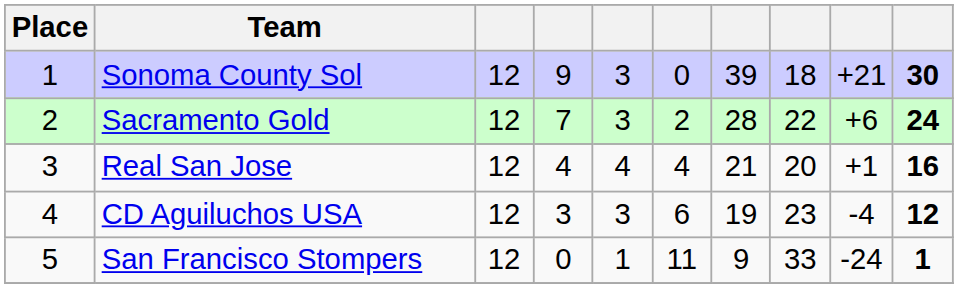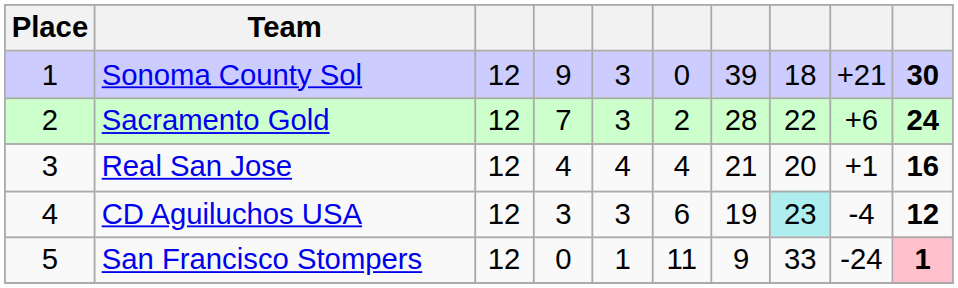(800, 213) no background -> (800, 213) paleturquoise background
(923, 259) no background -> (923, 259) pink background
